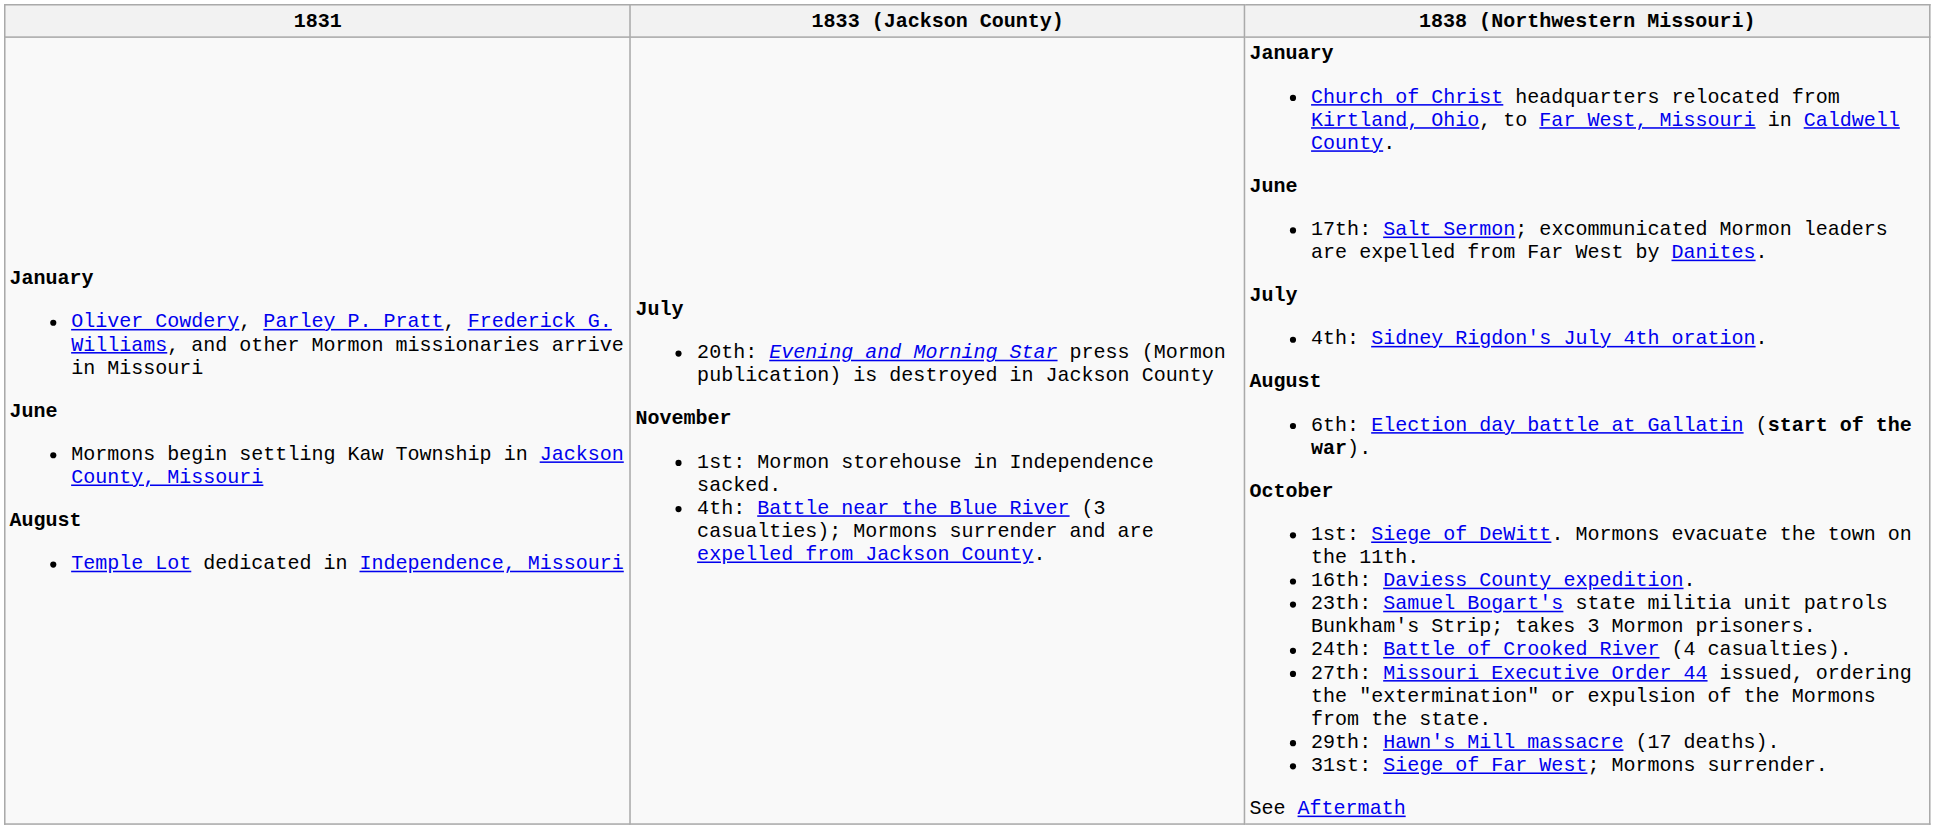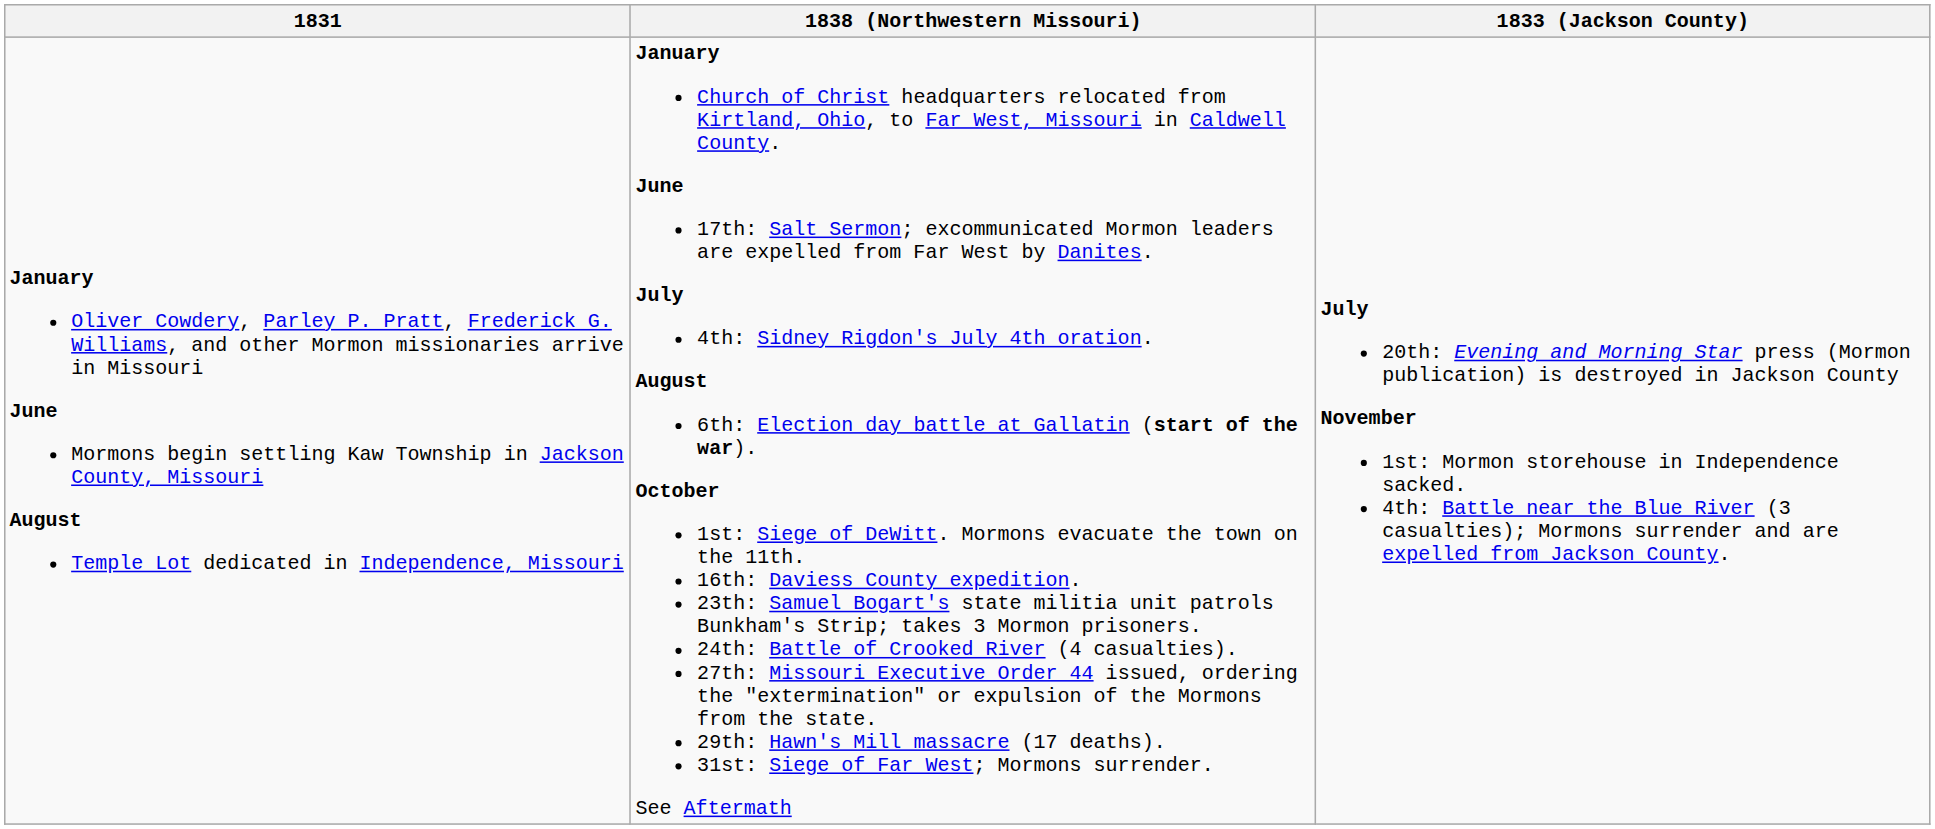columns swapped: (938, 21) <-> (1587, 21)
